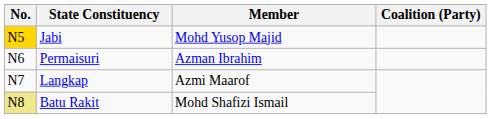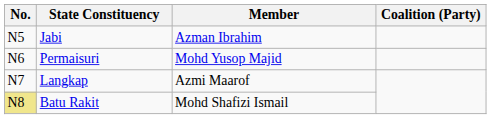(16, 37) gold background -> (16, 37) no background
(228, 37) Mohd Yusop Majid -> (218, 37) Azman Ibrahim
(218, 59) Azman Ibrahim -> (228, 59) Mohd Yusop Majid
